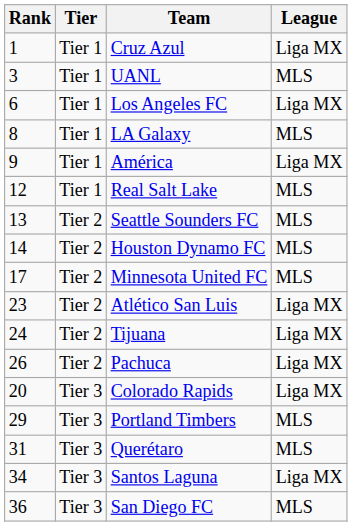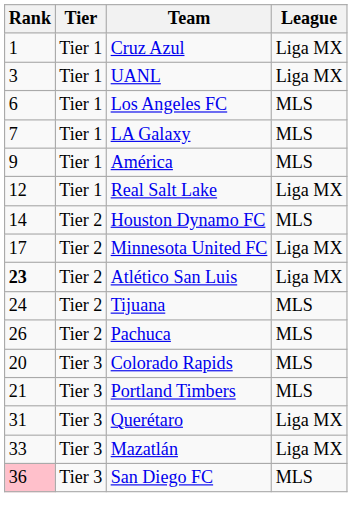(294, 76) MLS -> (309, 76) Liga MX
(309, 104) Liga MX -> (294, 104) MLS
(13, 133) 8 -> (13, 133) 7
(309, 162) Liga MX -> (294, 162) MLS
(294, 190) MLS -> (309, 190) Liga MX
- row: (184, 219)
(294, 276) MLS -> (309, 248) Liga MX
(18, 305) normal -> (18, 276) bold
(309, 334) Liga MX -> (294, 305) MLS
(309, 363) Liga MX -> (294, 334) MLS
(309, 391) Liga MX -> (294, 363) MLS
(18, 420) 29 -> (18, 391) 21
(294, 449) MLS -> (309, 420) Liga MX
+ row: (144, 449)
- row: (164, 477)
(18, 506) no background -> (18, 477) pink background
